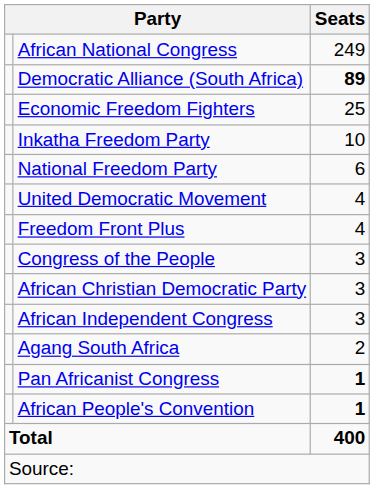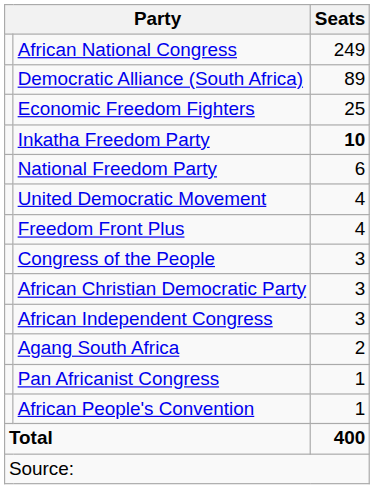(355, 79) bold -> (355, 79) normal
(355, 139) normal -> (355, 139) bold
(360, 378) bold -> (360, 378) normal
(360, 408) bold -> (360, 408) normal
